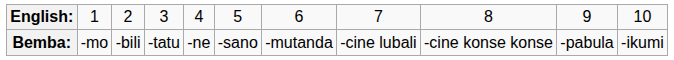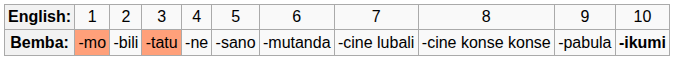(94, 42) no background -> (92, 42) lightsalmon background
(164, 42) no background -> (162, 42) lightsalmon background
(642, 42) normal -> (642, 42) bold
